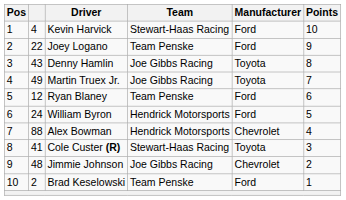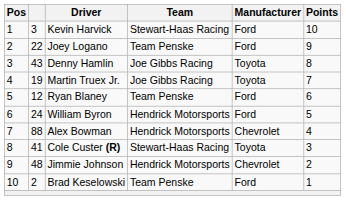(34, 29) 4 -> (34, 29) 3
(37, 80) 49 -> (37, 80) 19
(171, 164) Joe Gibbs Racing -> (180, 164) Hendrick Motorsports
